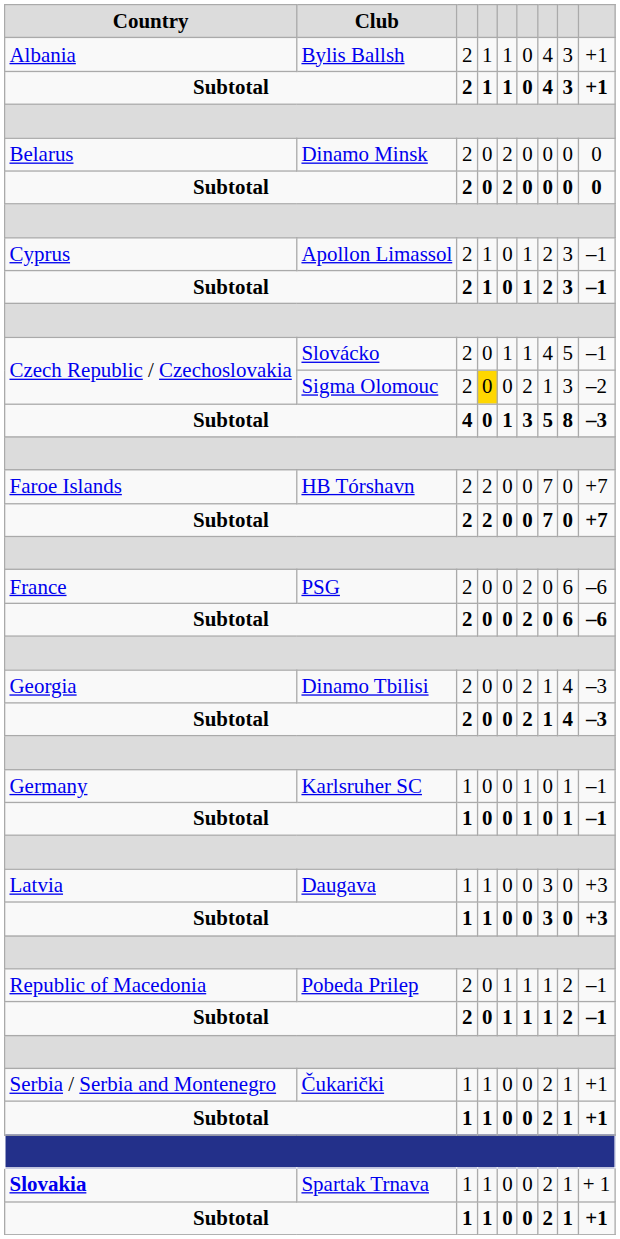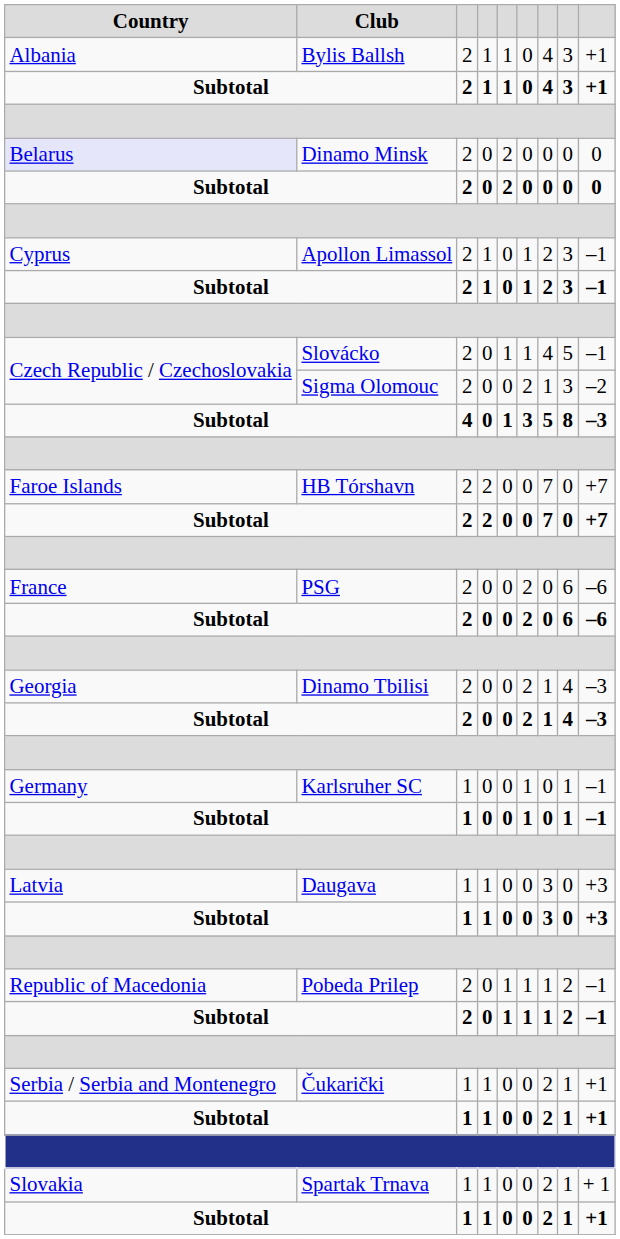(41, 154) no background -> (41, 154) lavender background
(487, 386) gold background -> (487, 386) no background
(48, 1184) bold -> (46, 1184) normal
